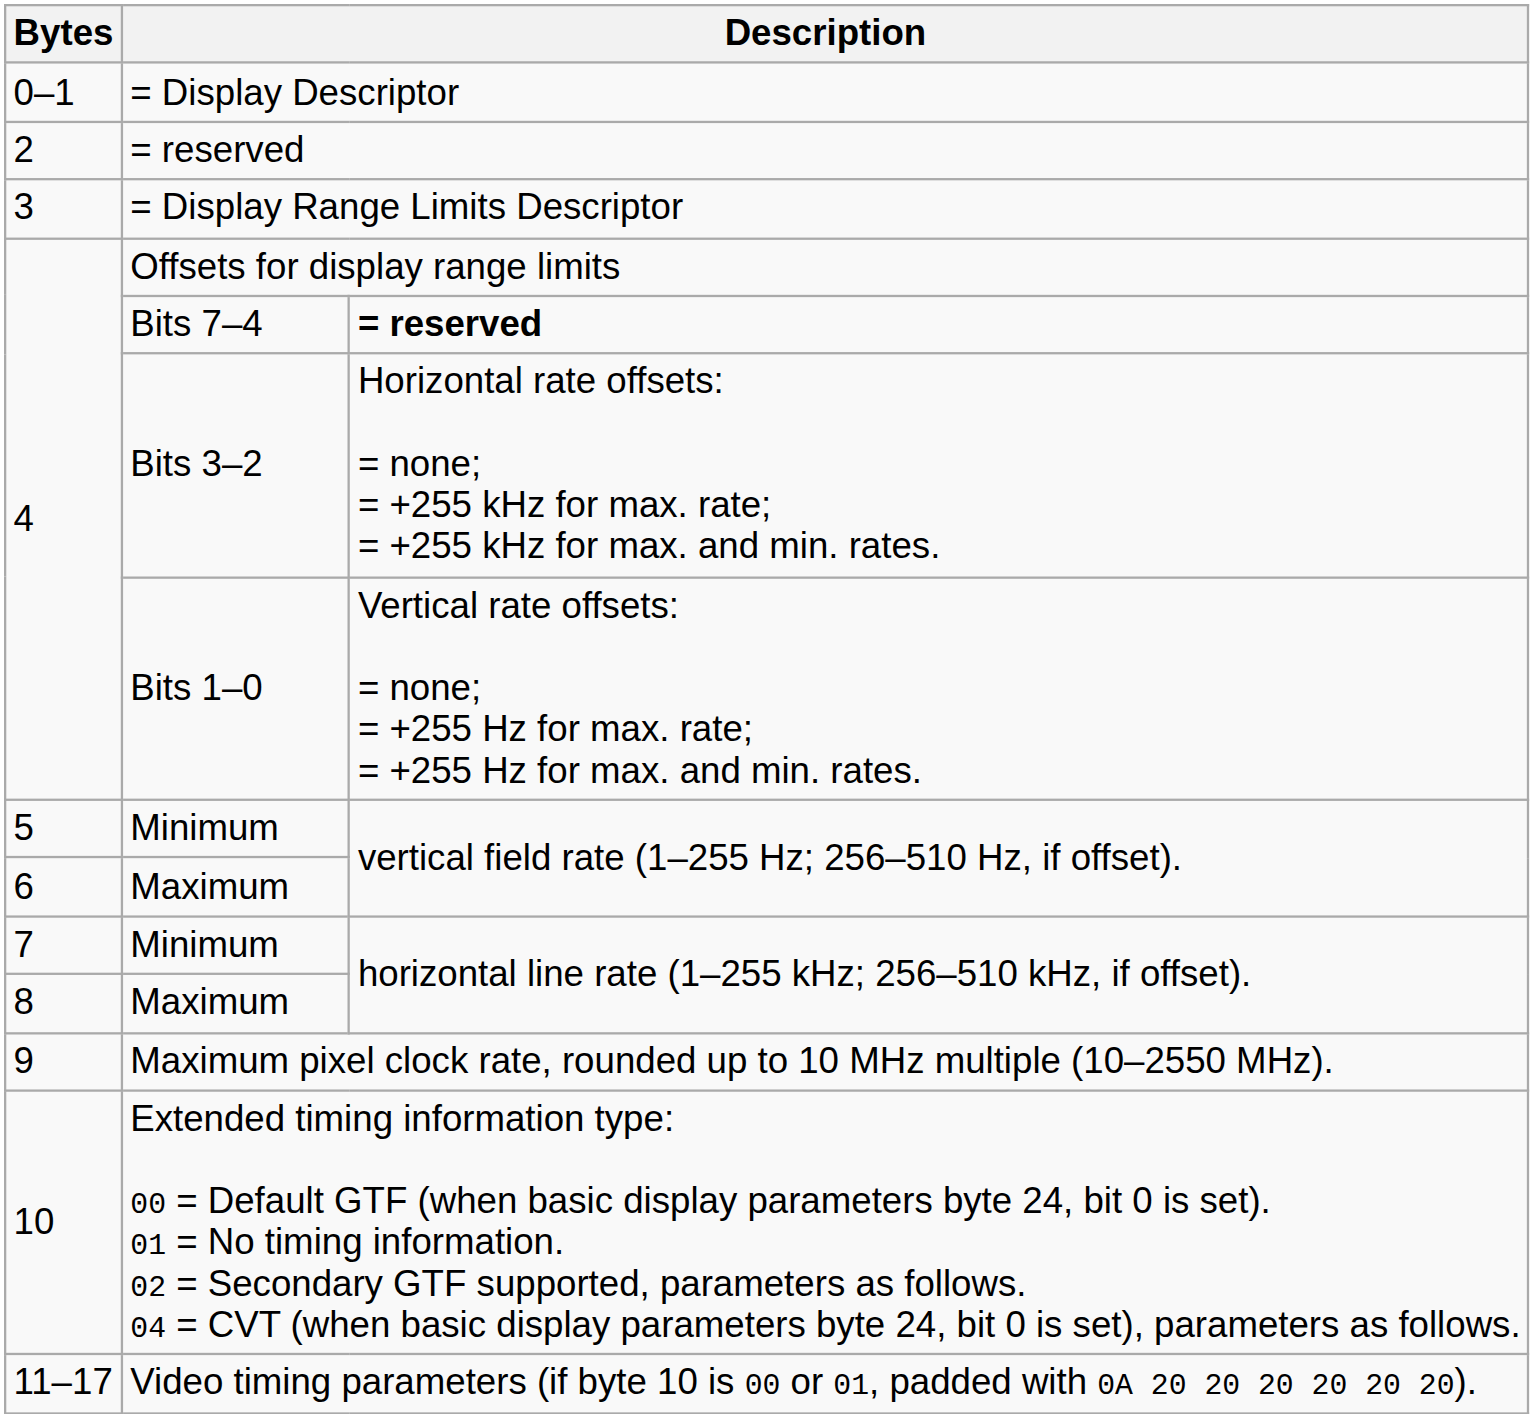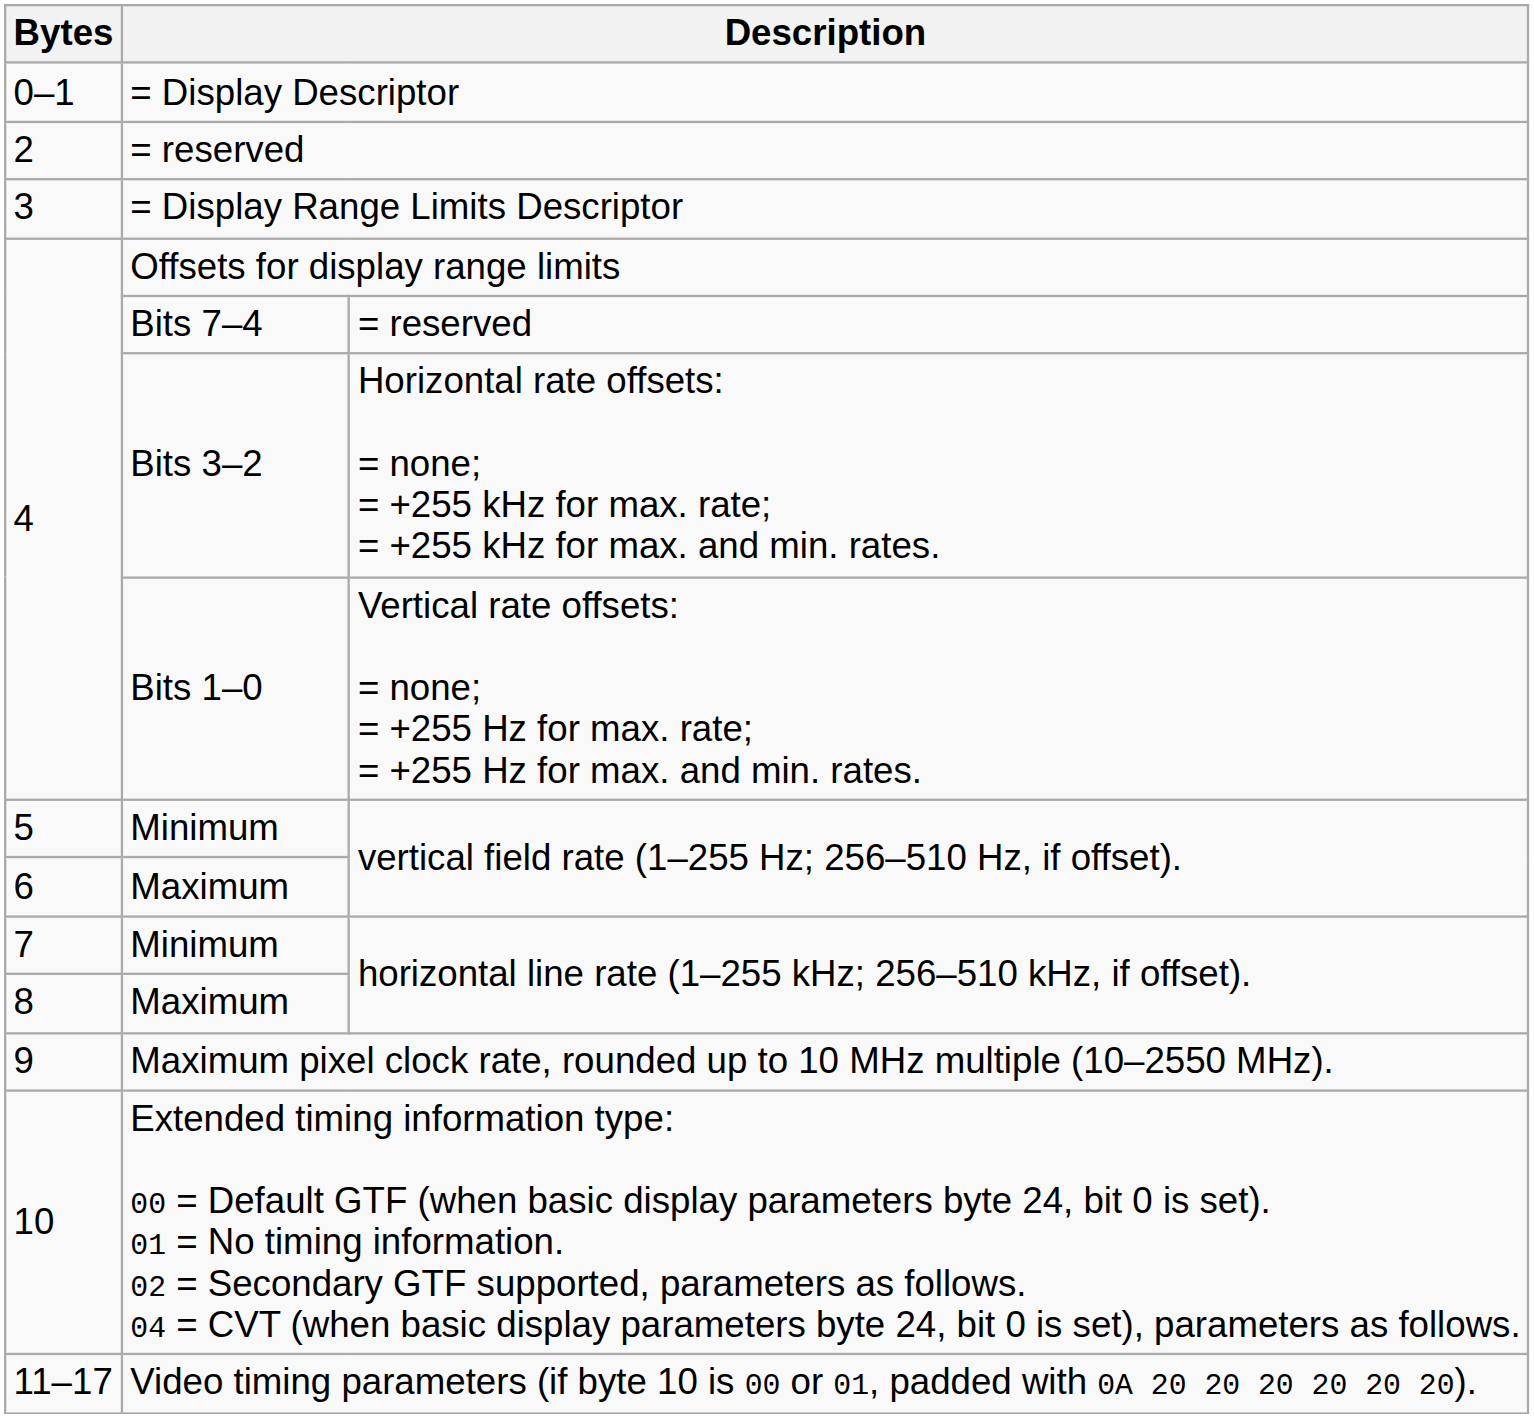(450, 324) bold -> (445, 324) normal
